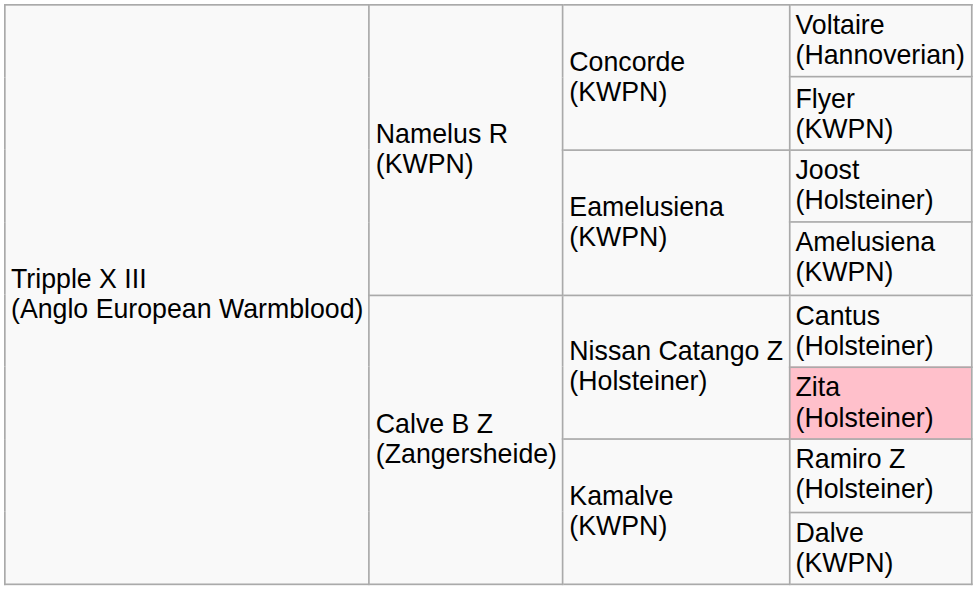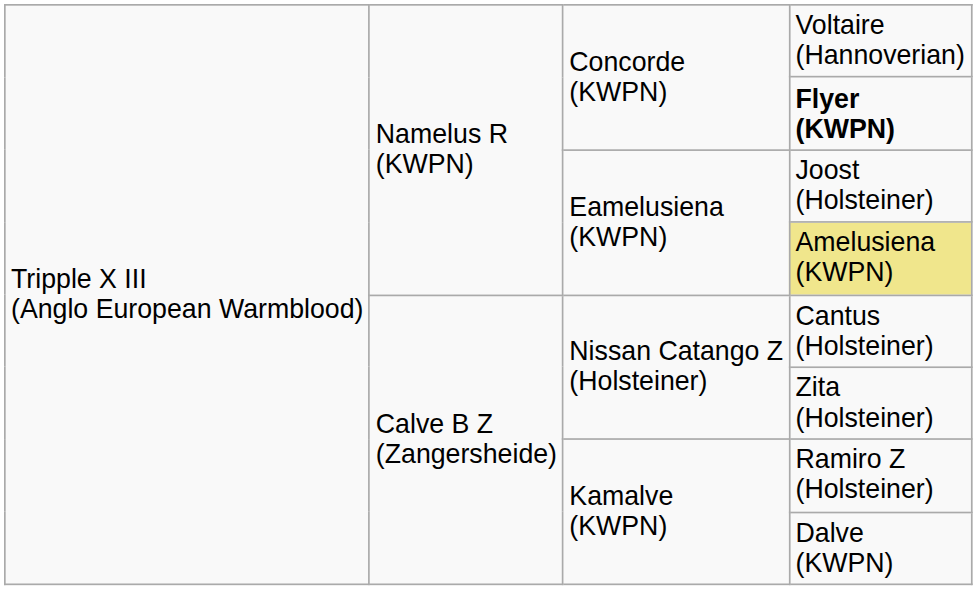(844, 113) normal -> (845, 113) bold
(865, 258) no background -> (865, 258) khaki background
(865, 402) pink background -> (865, 402) no background
